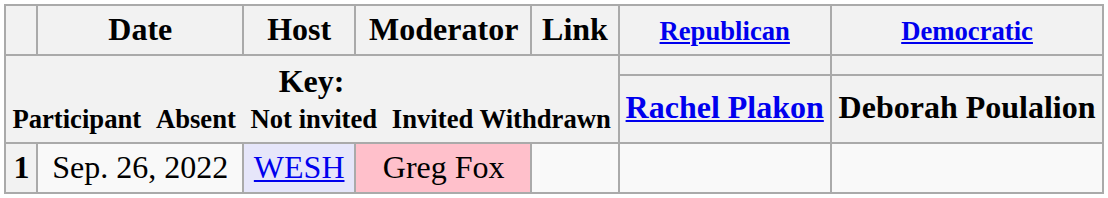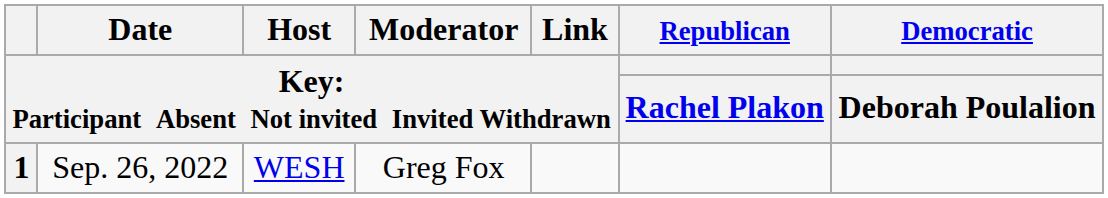(299, 167) lavender background -> (299, 167) no background
(444, 167) pink background -> (444, 167) no background
